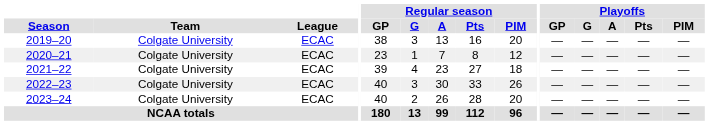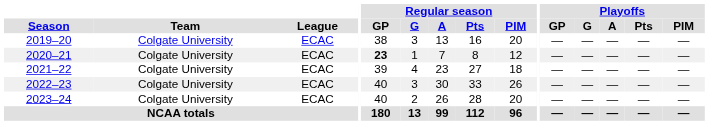(381, 55) normal -> (381, 55) bold
